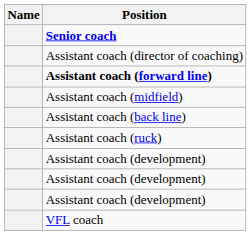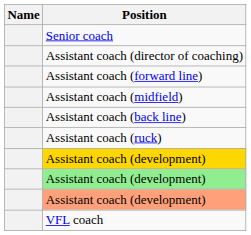(81, 35) bold -> (79, 35) normal
(129, 76) bold -> (124, 76) normal
(126, 158) no background -> (126, 158) gold background
(126, 179) no background -> (126, 179) lightgreen background
(126, 199) no background -> (126, 199) lightsalmon background
